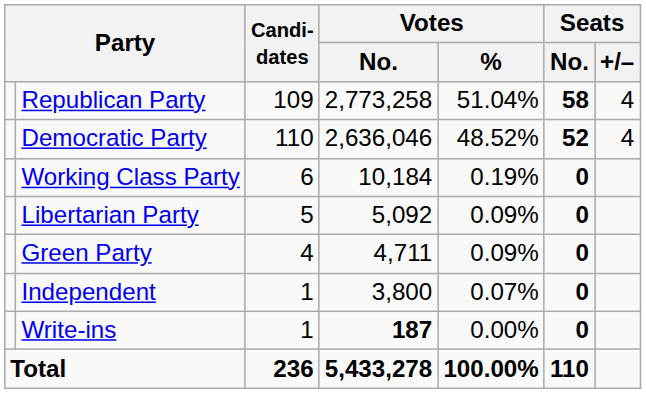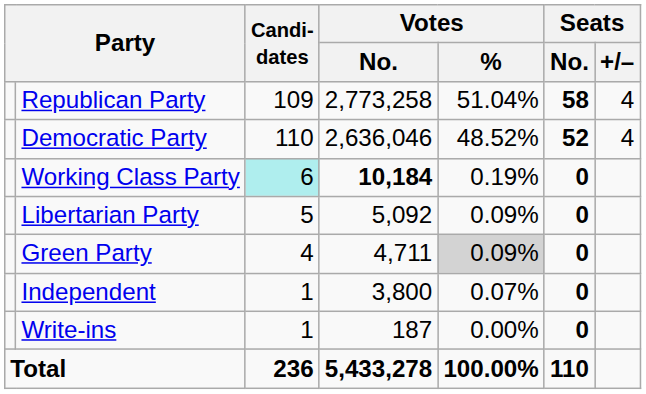(307, 176) no background -> (307, 176) paleturquoise background
(395, 176) normal -> (395, 176) bold
(505, 253) no background -> (505, 253) lightgrey background
(412, 330) bold -> (412, 330) normal
